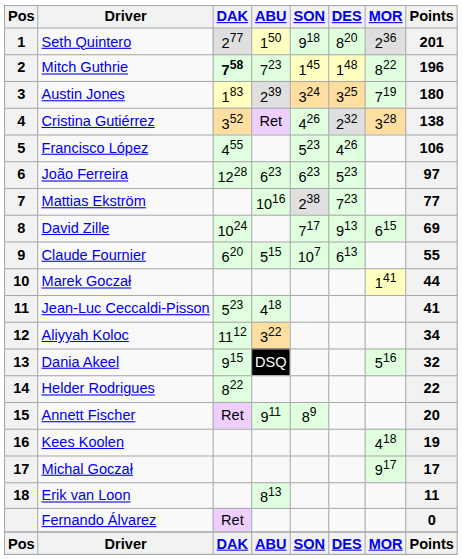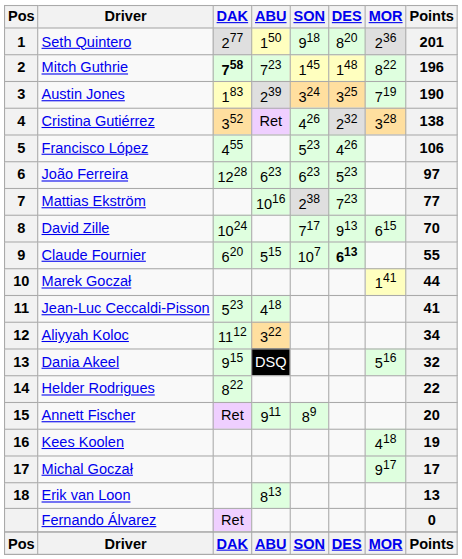(432, 95) 180 -> (432, 95) 190
(432, 228) 69 -> (432, 228) 70
(347, 255) normal -> (347, 255) bold
(432, 496) 11 -> (432, 496) 13
